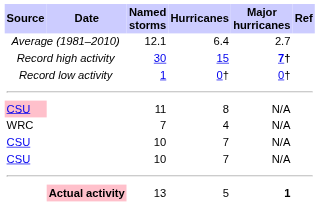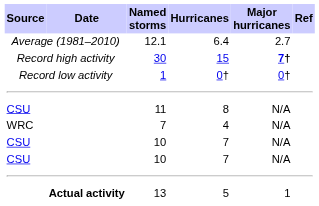(18, 109) pink background -> (18, 109) no background
(87, 193) pink background -> (87, 193) no background
(287, 193) bold -> (287, 193) normal
